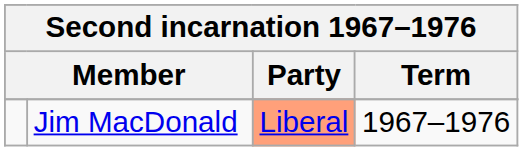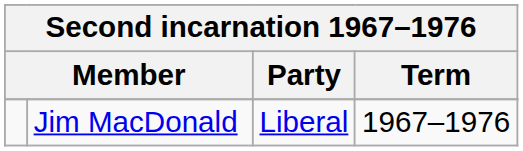(304, 121) lightsalmon background -> (304, 121) no background
